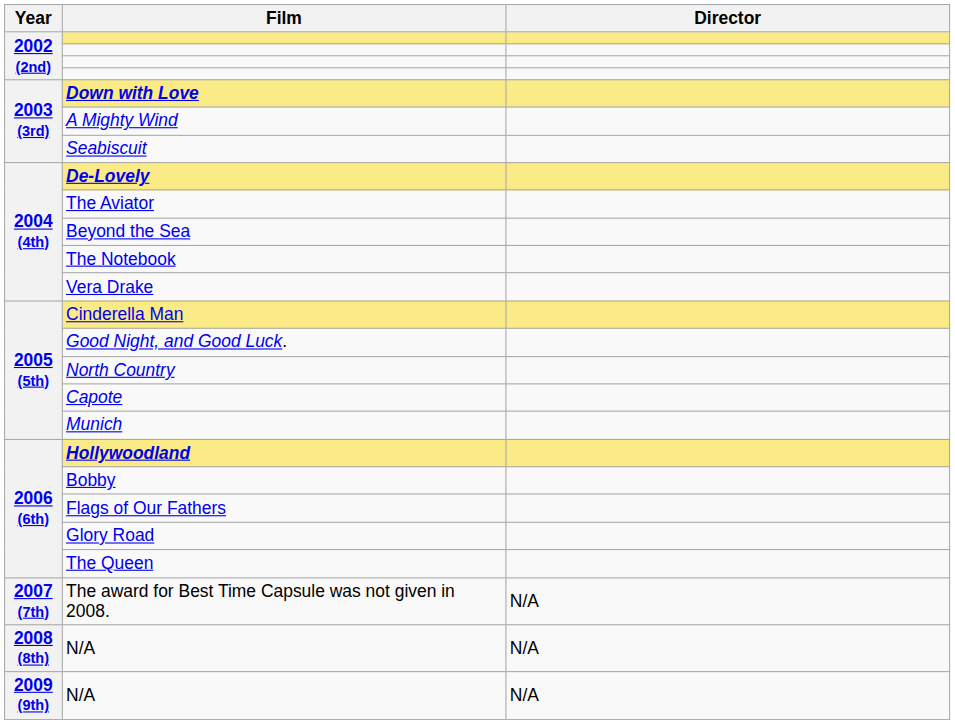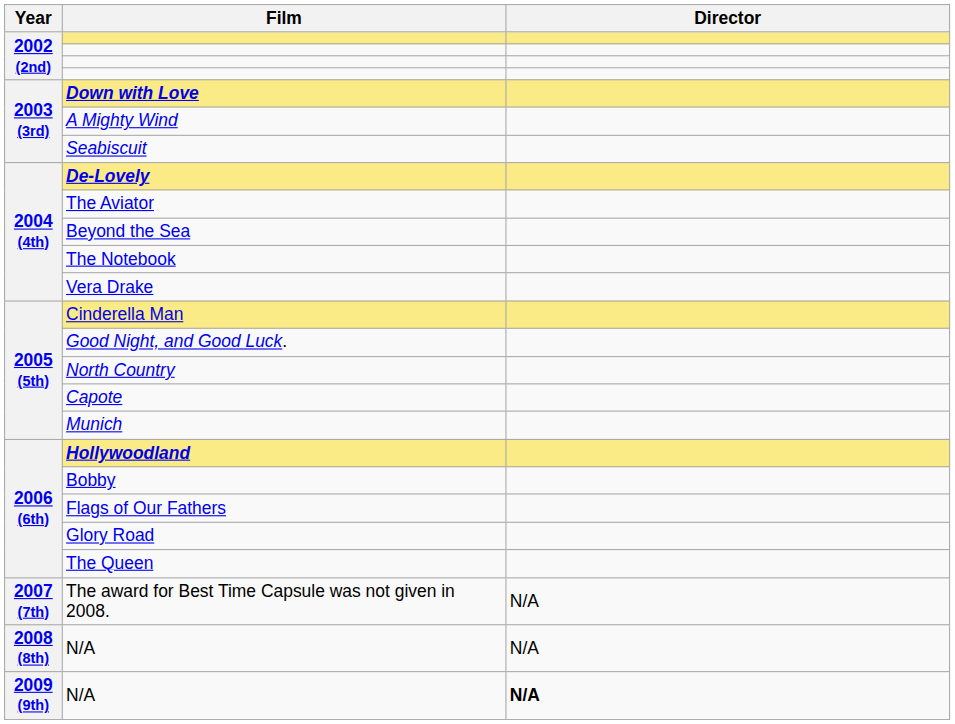(524, 695) normal -> (525, 695) bold
